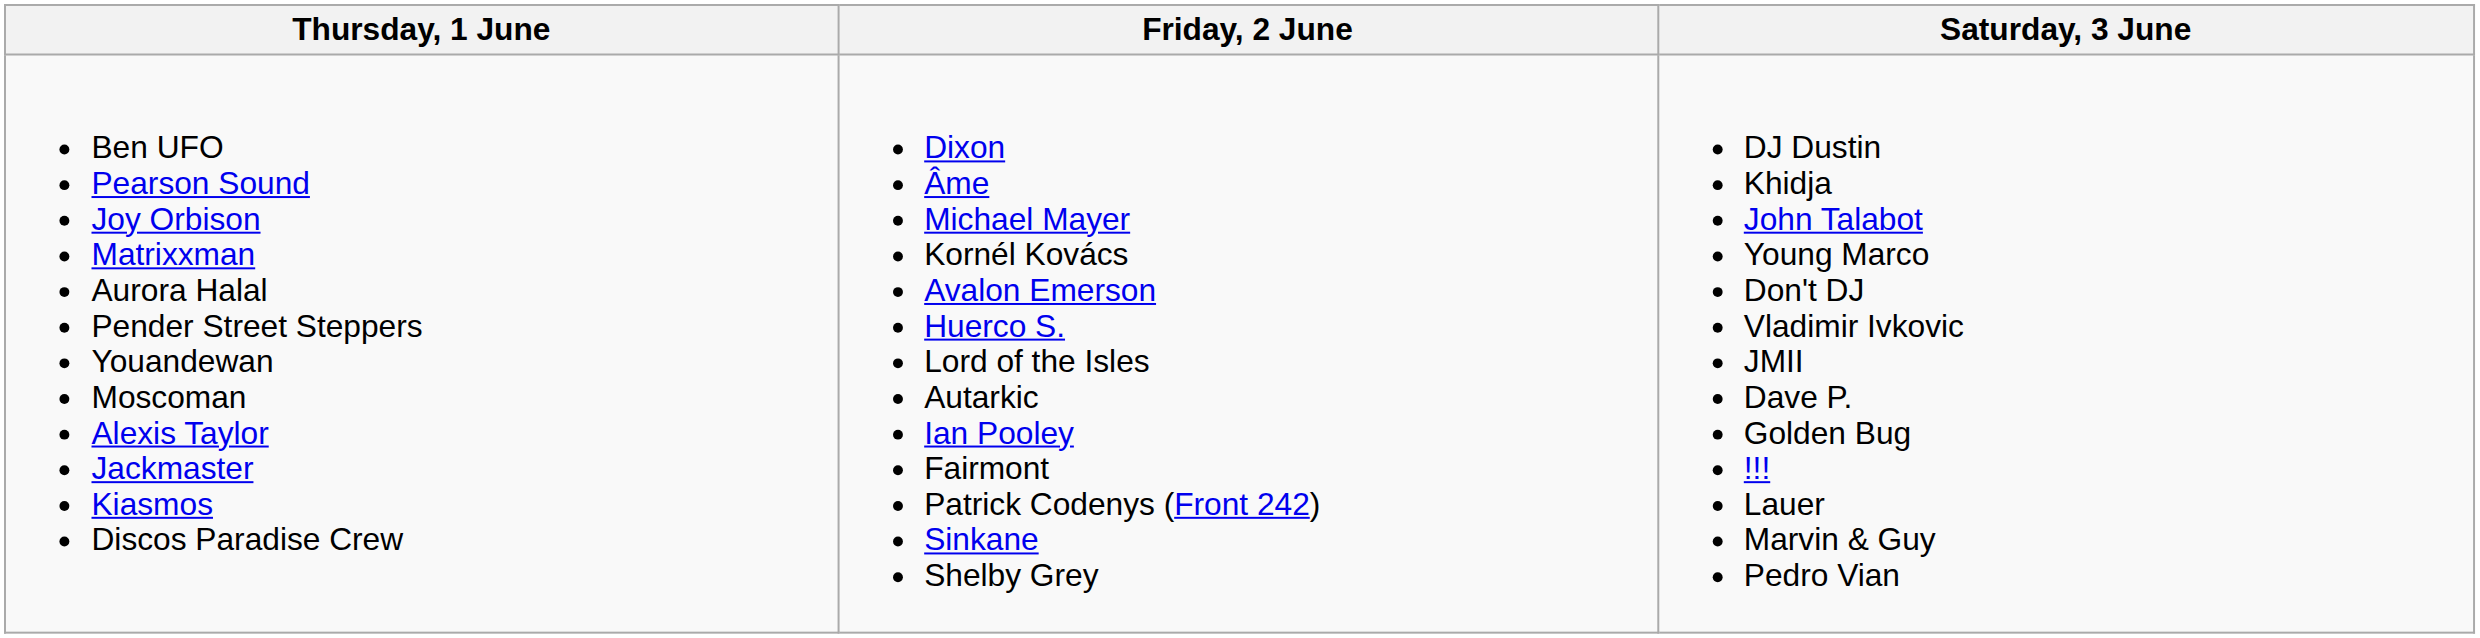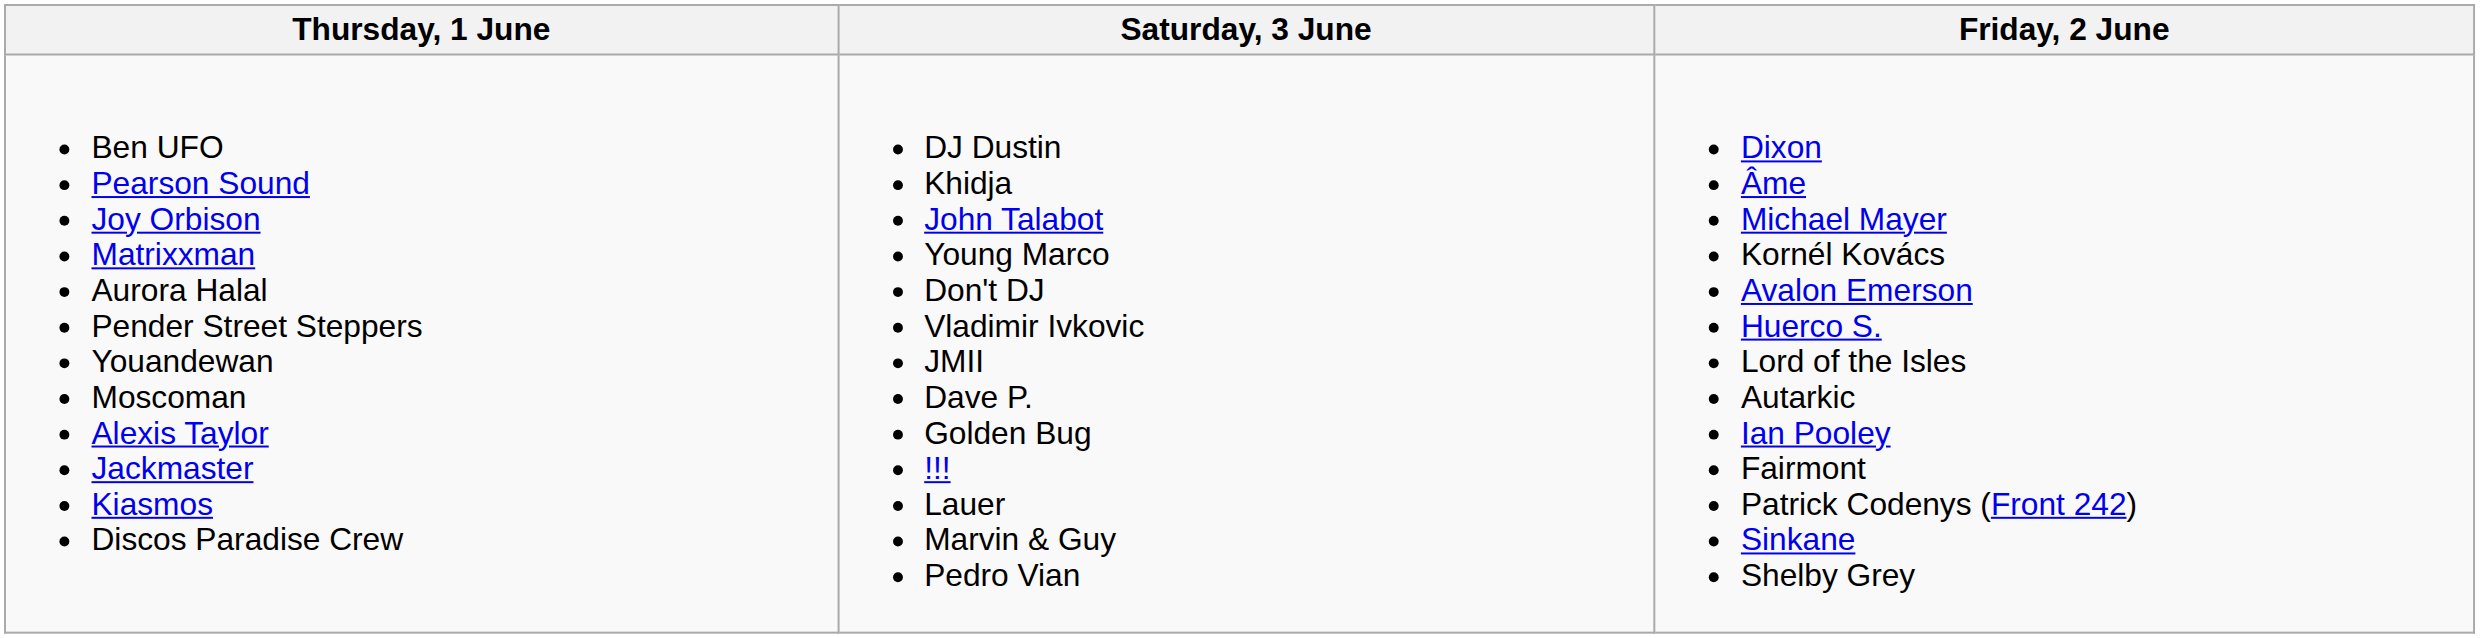columns swapped: (1247, 29) <-> (2066, 29)
